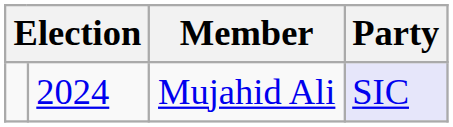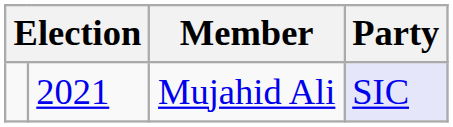(73, 91) 2024 -> (73, 91) 2021
